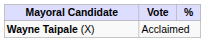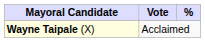(51, 29) no background -> (51, 29) lightyellow background
